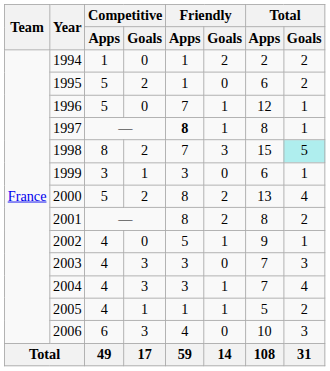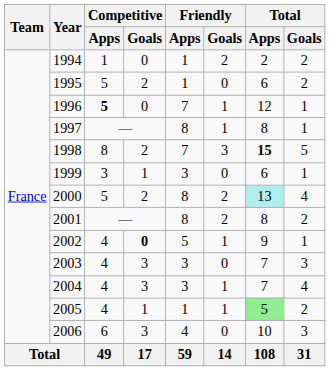(104, 106) normal -> (104, 106) bold
(185, 128) bold -> (185, 128) normal
(264, 151) normal -> (264, 151) bold
(304, 151) paleturquoise background -> (304, 151) no background
(264, 196) no background -> (264, 196) paleturquoise background
(145, 241) normal -> (145, 241) bold
(264, 309) no background -> (264, 309) lightgreen background
